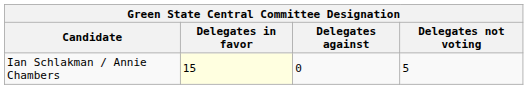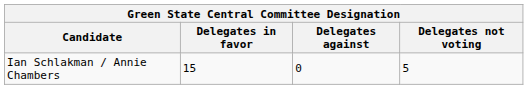(189, 69) lightyellow background -> (189, 69) no background
